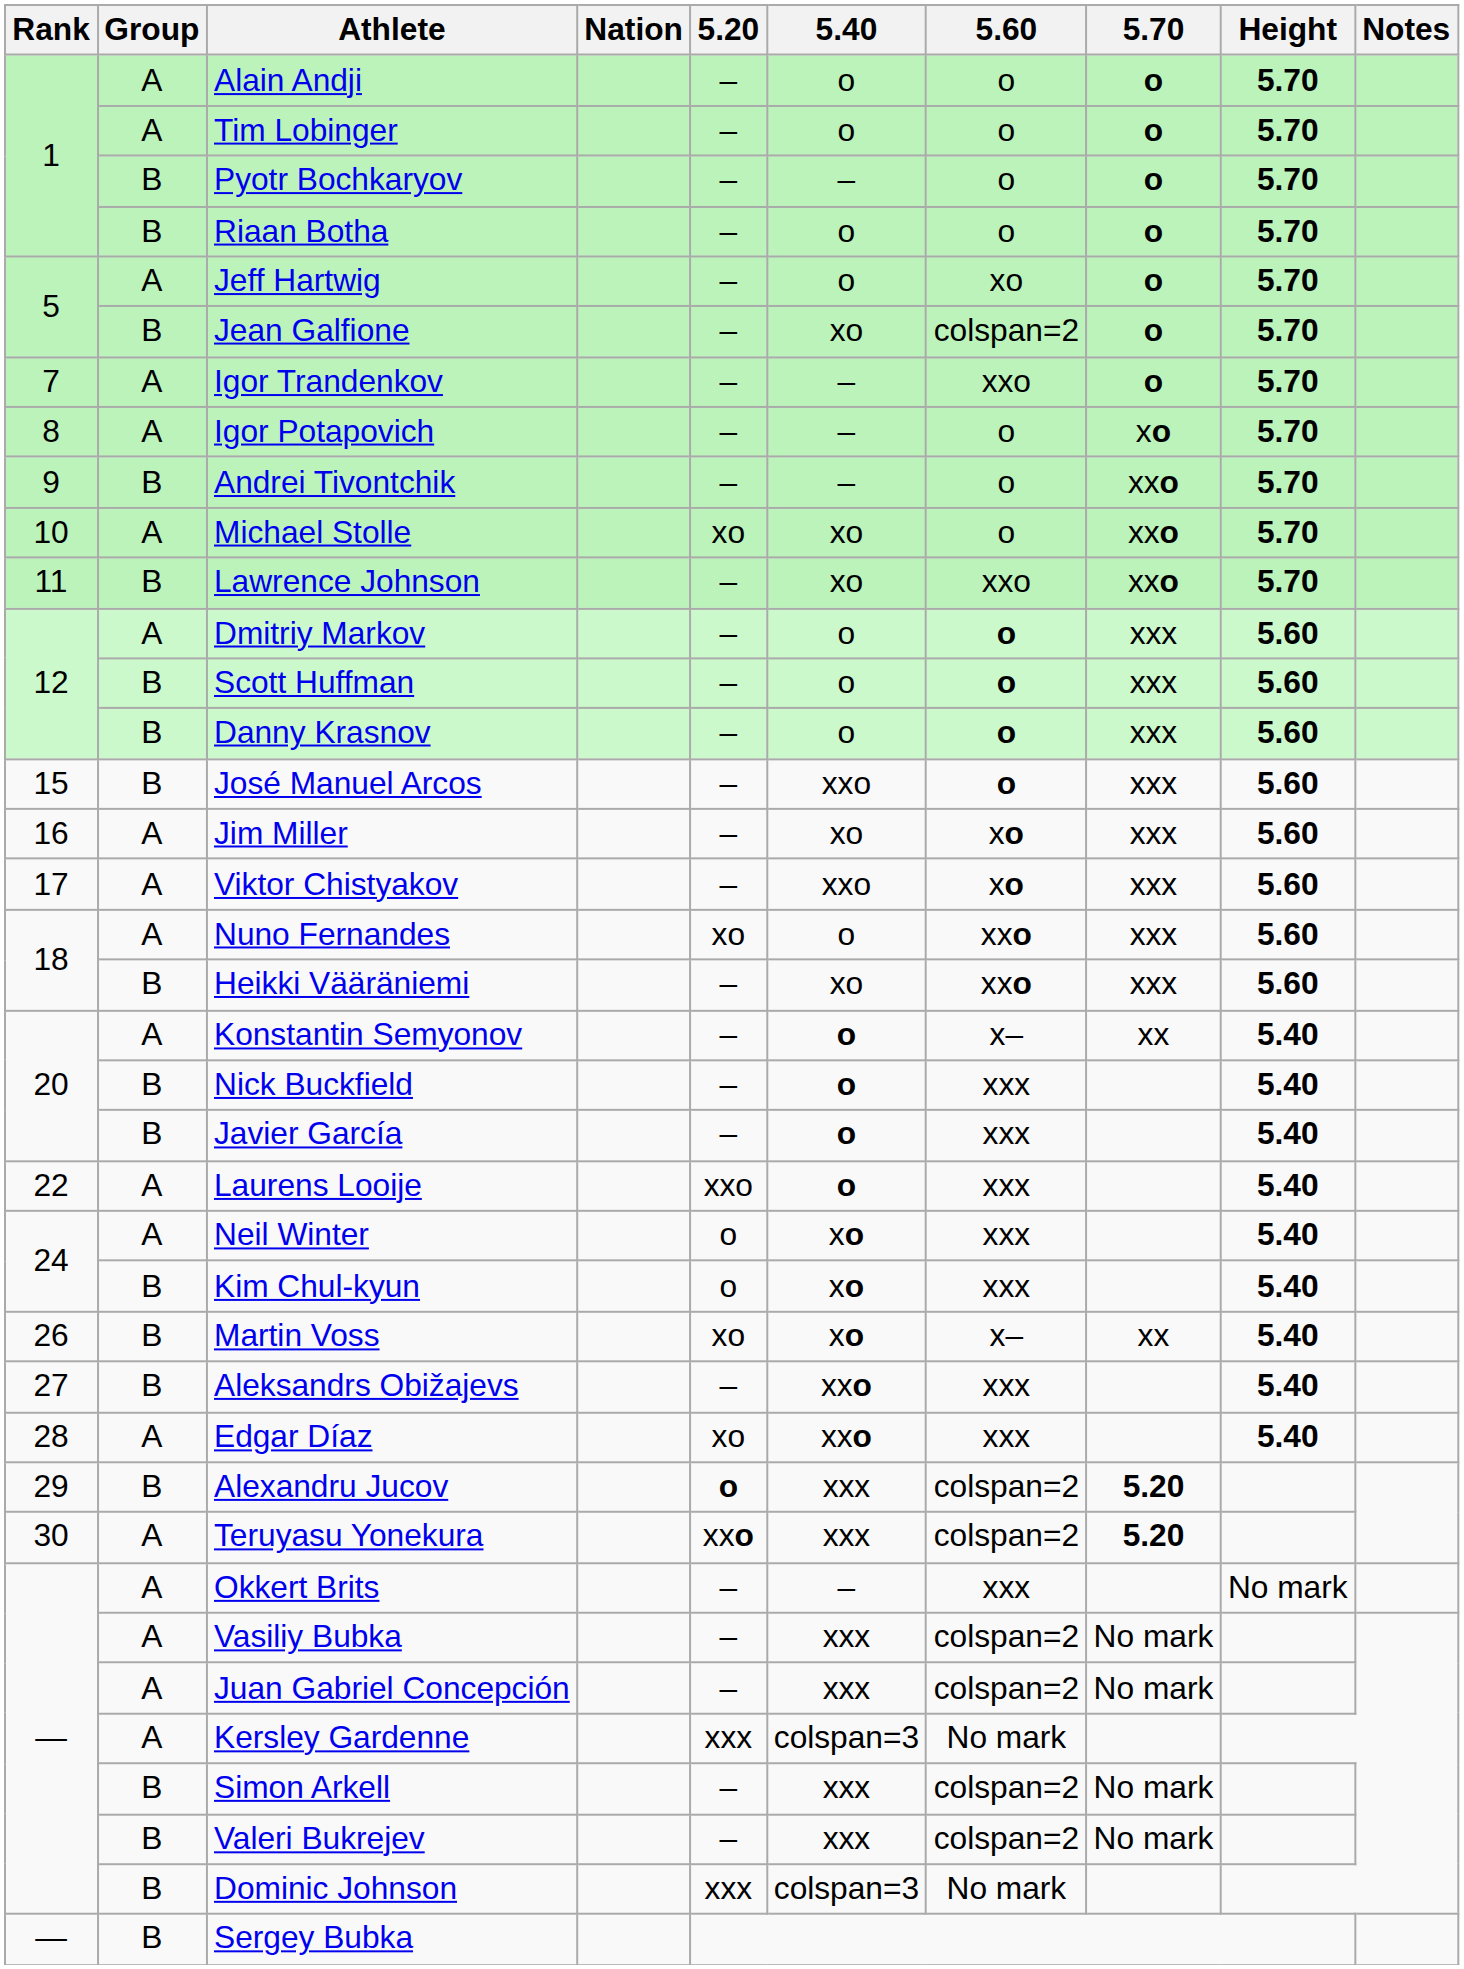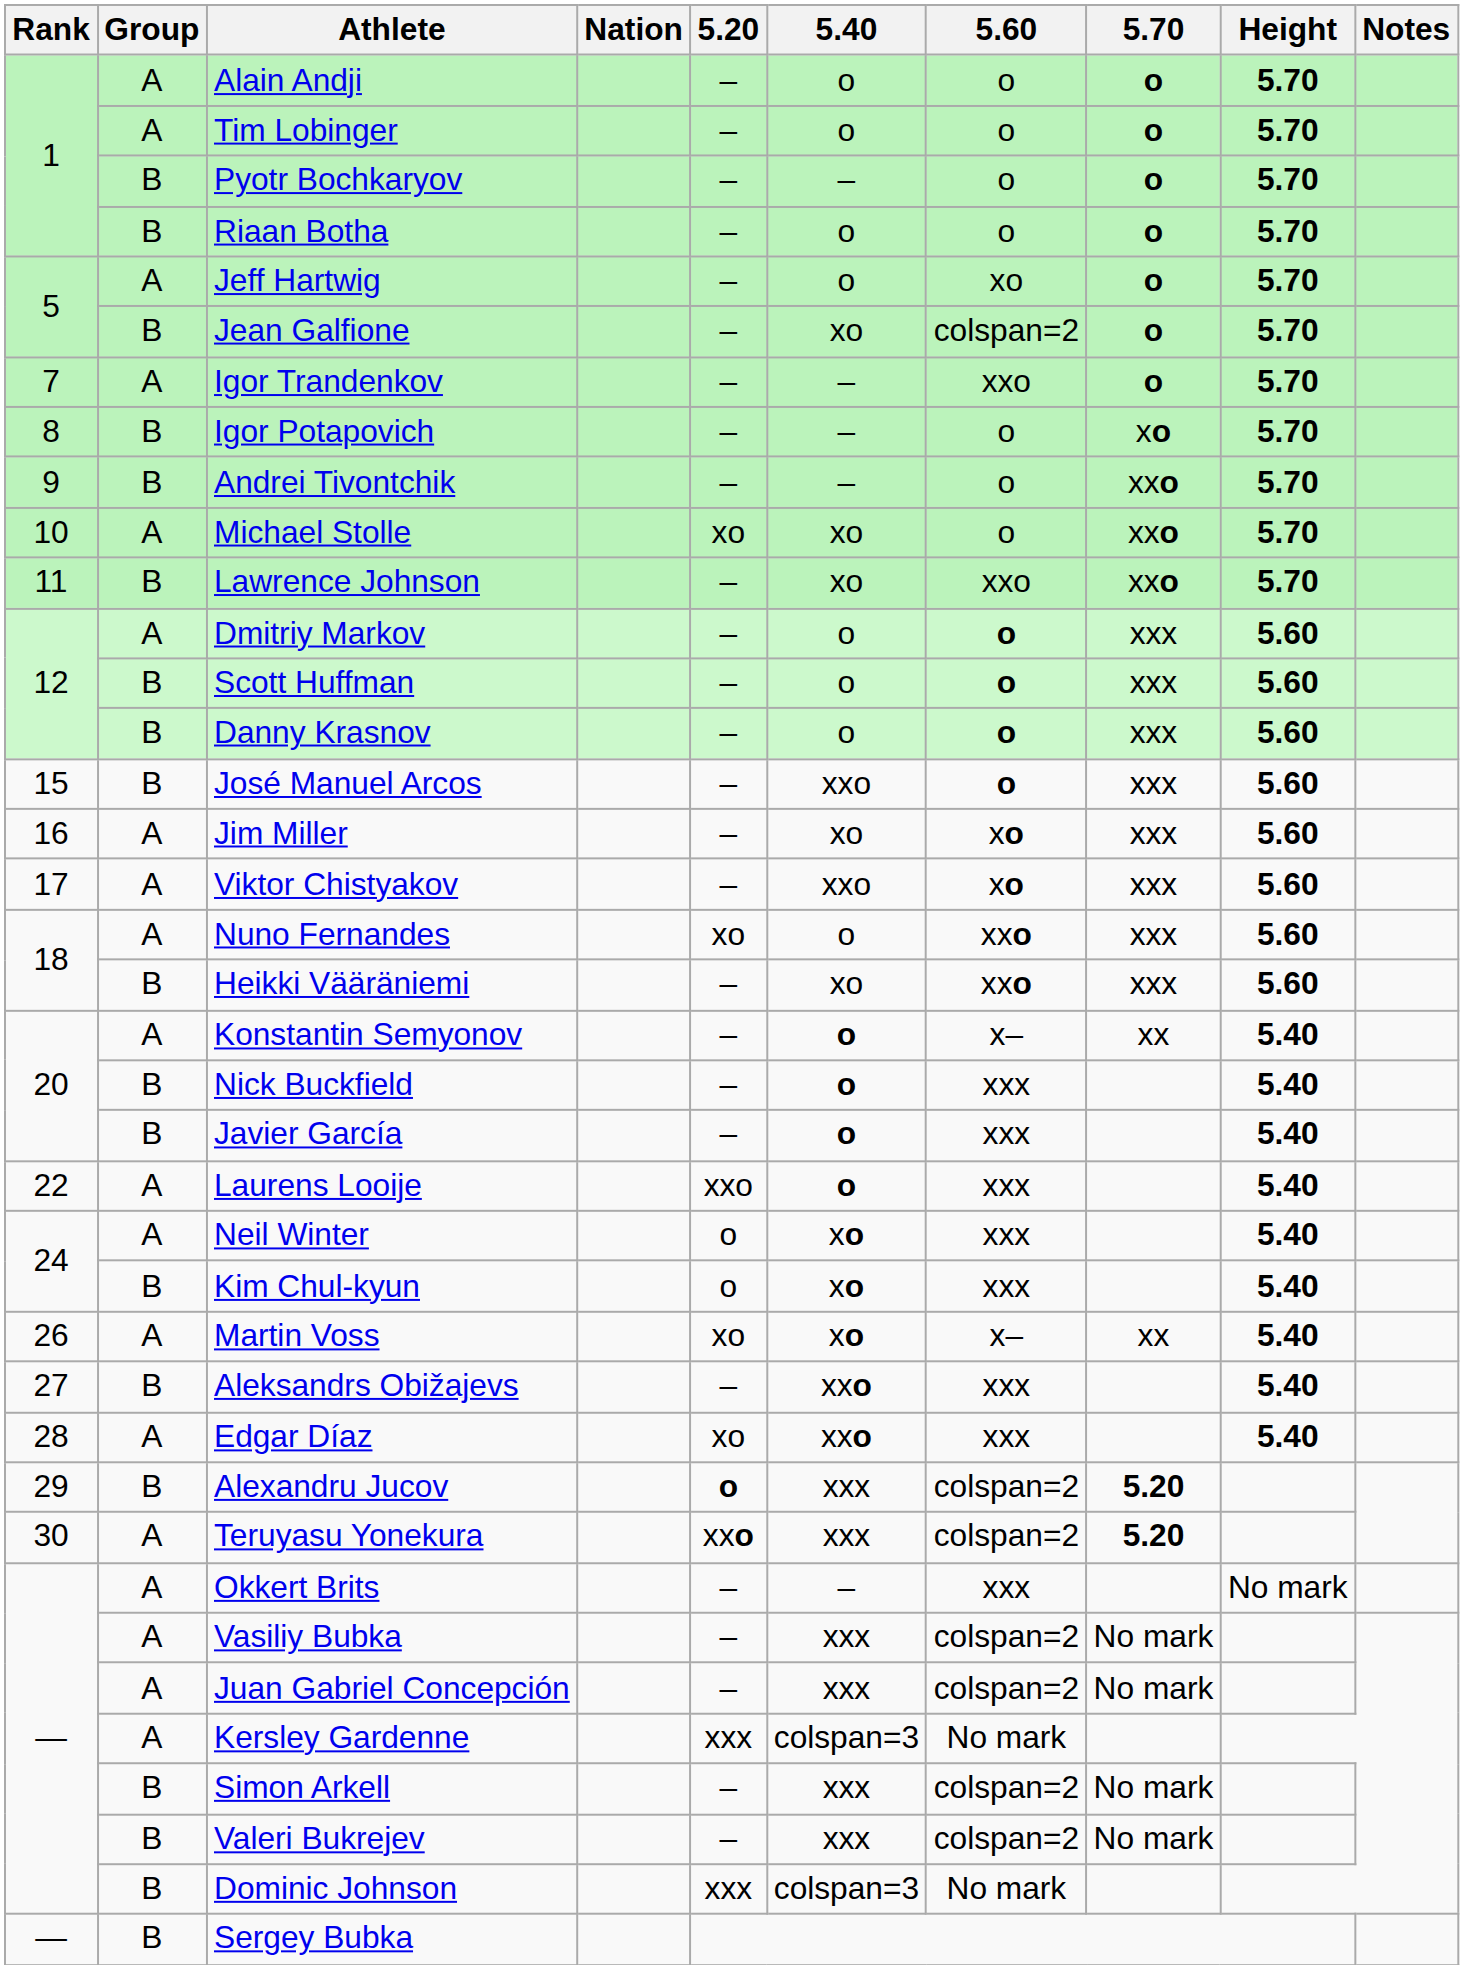(152, 431) A -> (152, 431) B
(152, 1335) B -> (152, 1335) A
